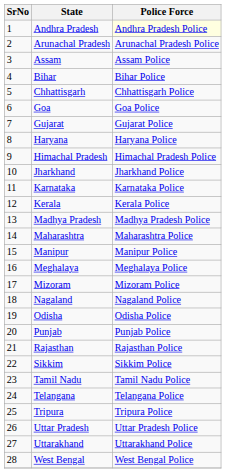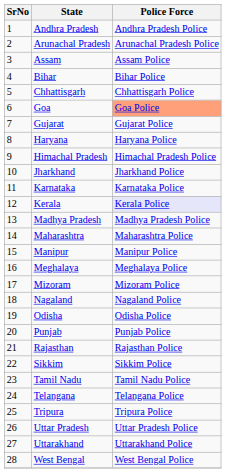(161, 28) lightyellow background -> (161, 28) no background
(137, 108) no background -> (137, 108) lightsalmon background
(142, 204) no background -> (142, 204) lavender background
